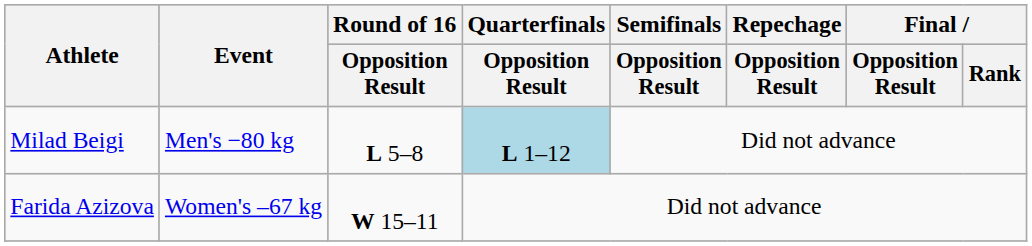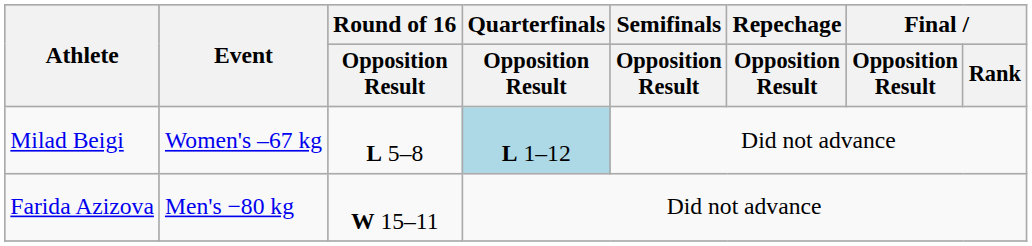(229, 140) Men's −80 kg -> (243, 140) Women's –67 kg
(243, 207) Women's –67 kg -> (229, 207) Men's −80 kg
